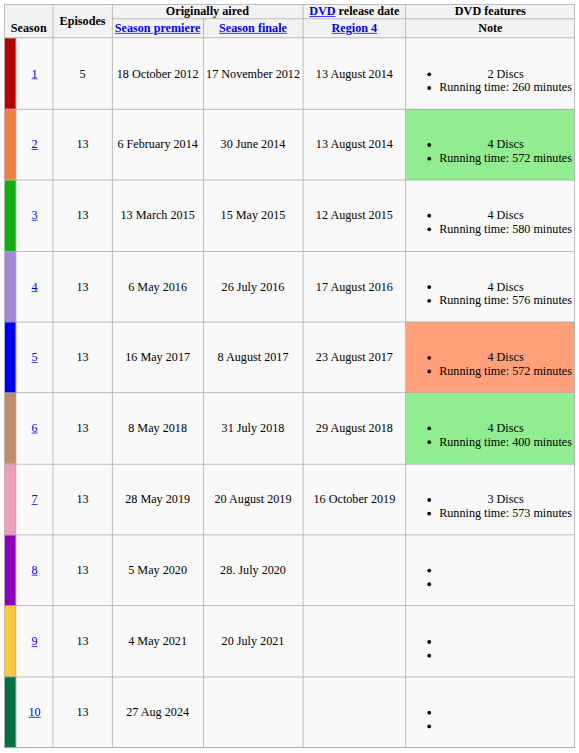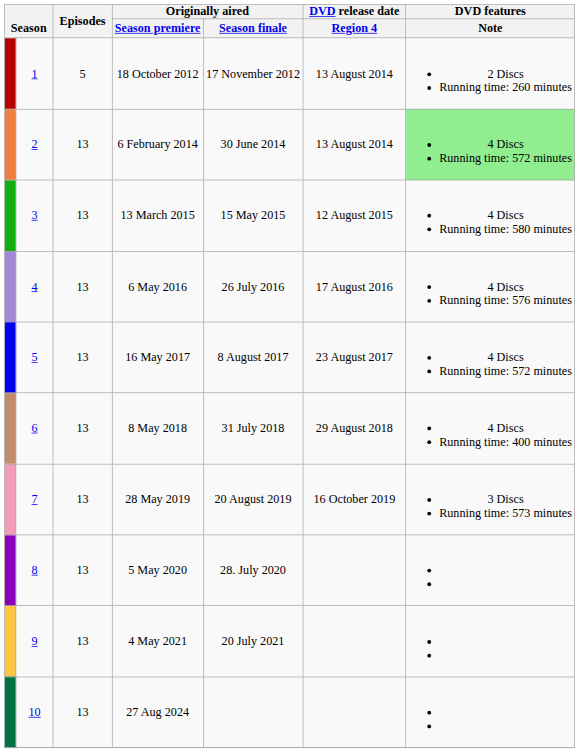(490, 364) lightsalmon background -> (490, 364) no background
(490, 435) lightgreen background -> (490, 435) no background
